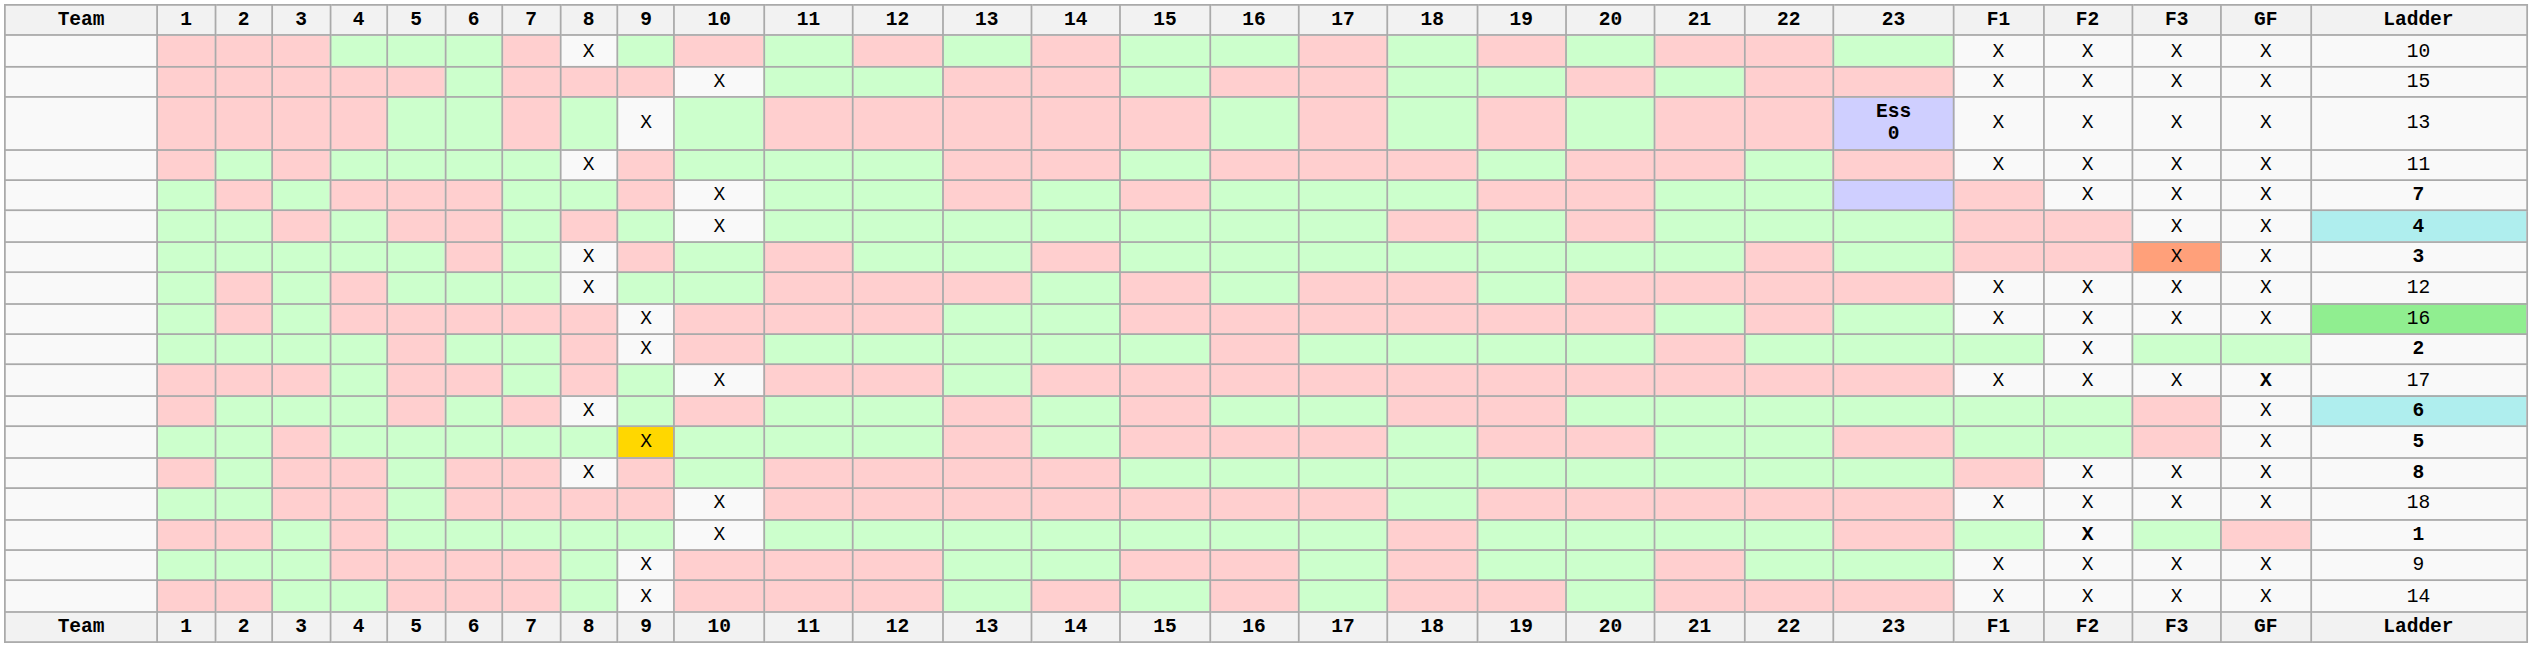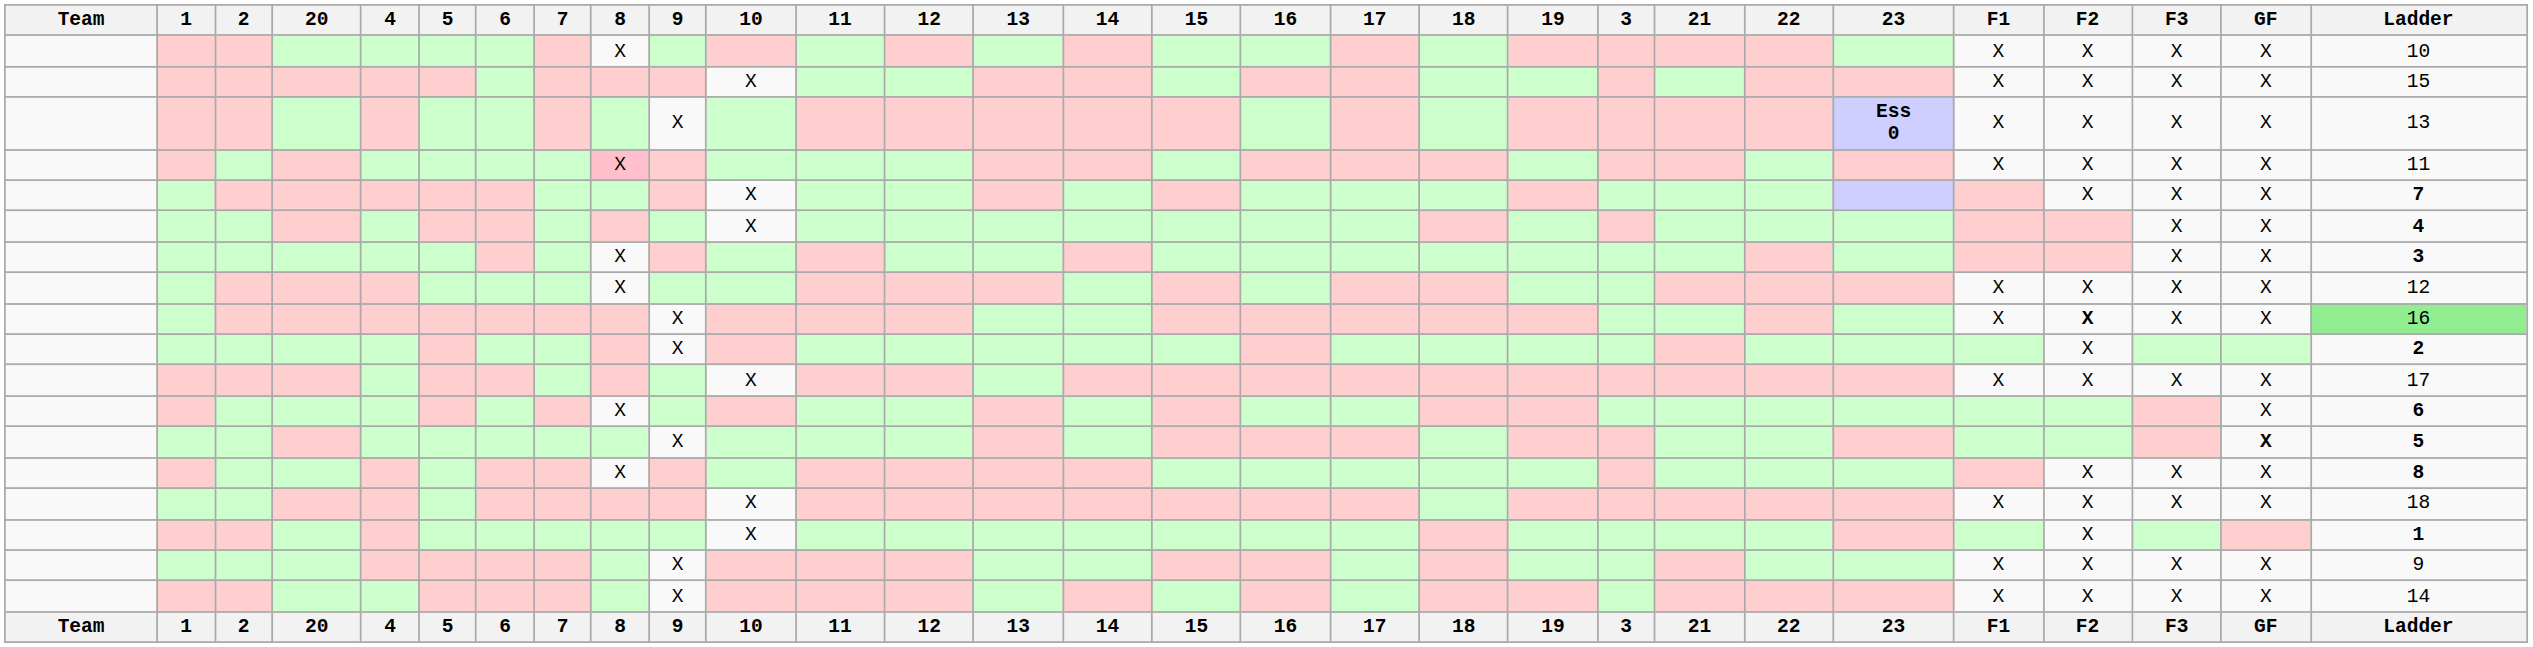columns swapped: (301, 20) <-> (1610, 20)
(589, 165) no background -> (620, 165) pink background
(2418, 226) paleturquoise background -> (2418, 226) no background
(2177, 257) lightsalmon background -> (2177, 257) no background
(2088, 319) normal -> (2088, 319) bold
(2266, 380) bold -> (2266, 380) normal
(2418, 411) paleturquoise background -> (2418, 411) no background
(646, 442) gold background -> (678, 442) no background
(2266, 442) normal -> (2266, 442) bold
(2088, 535) bold -> (2088, 535) normal
